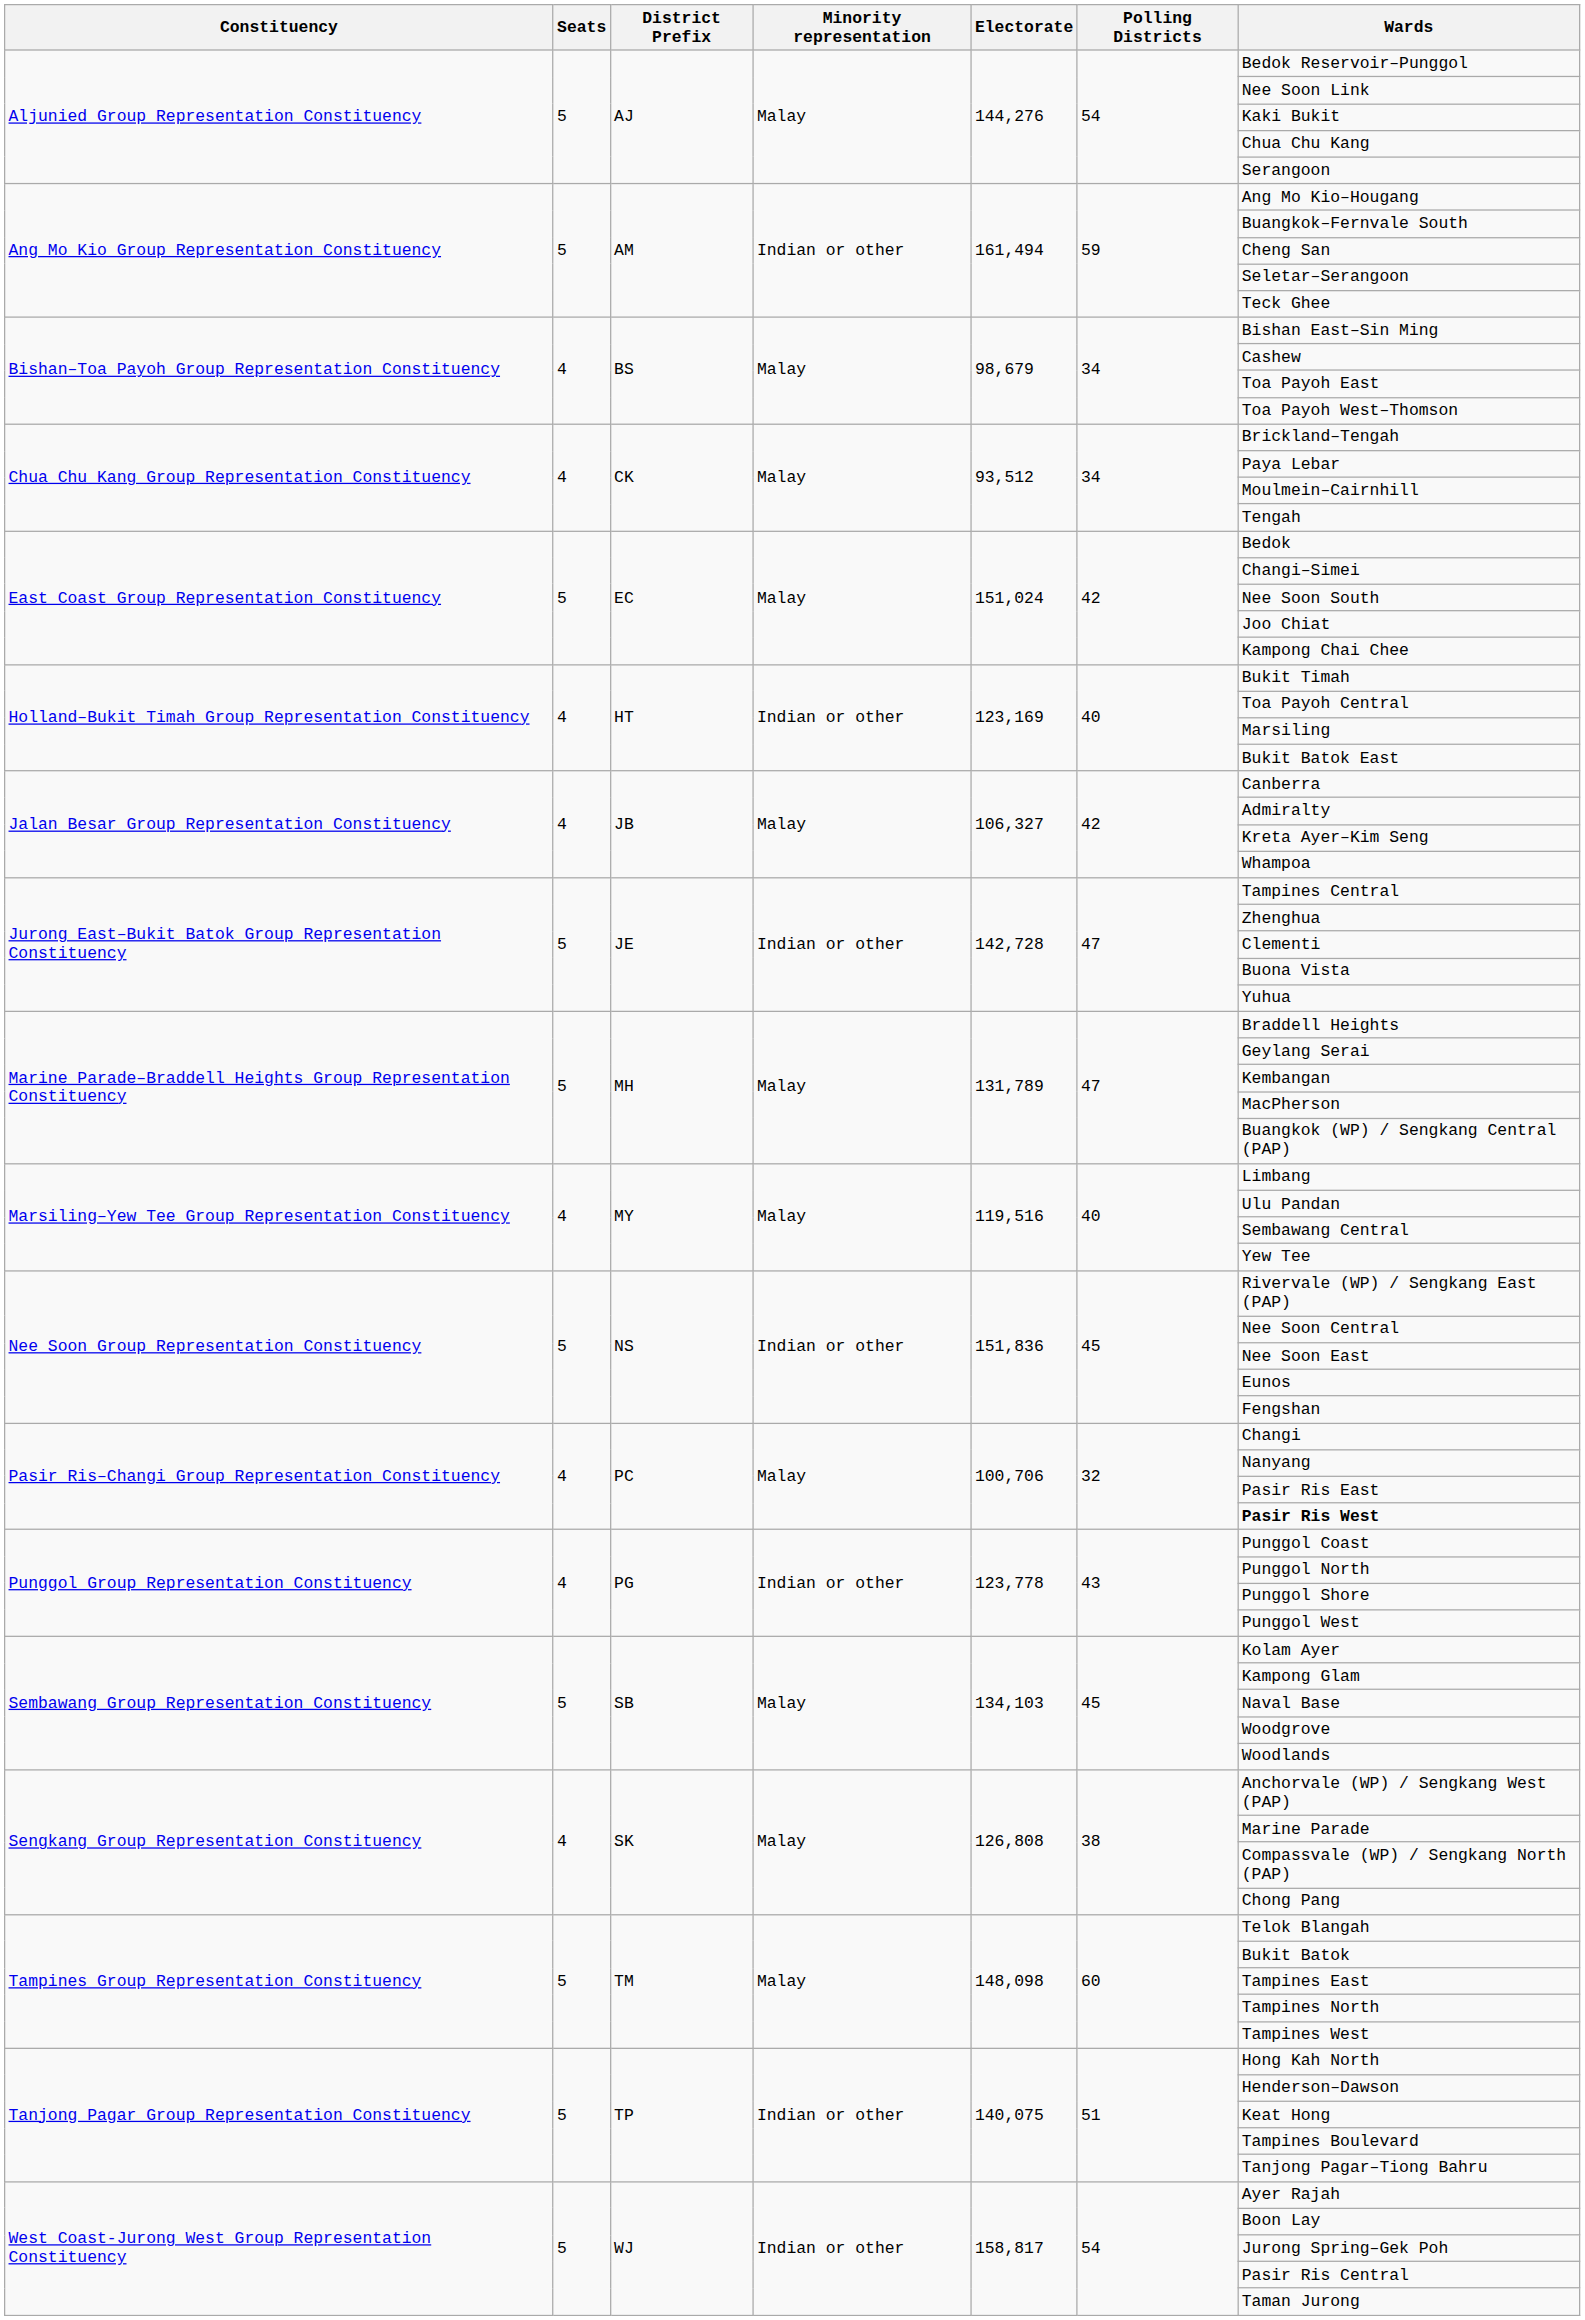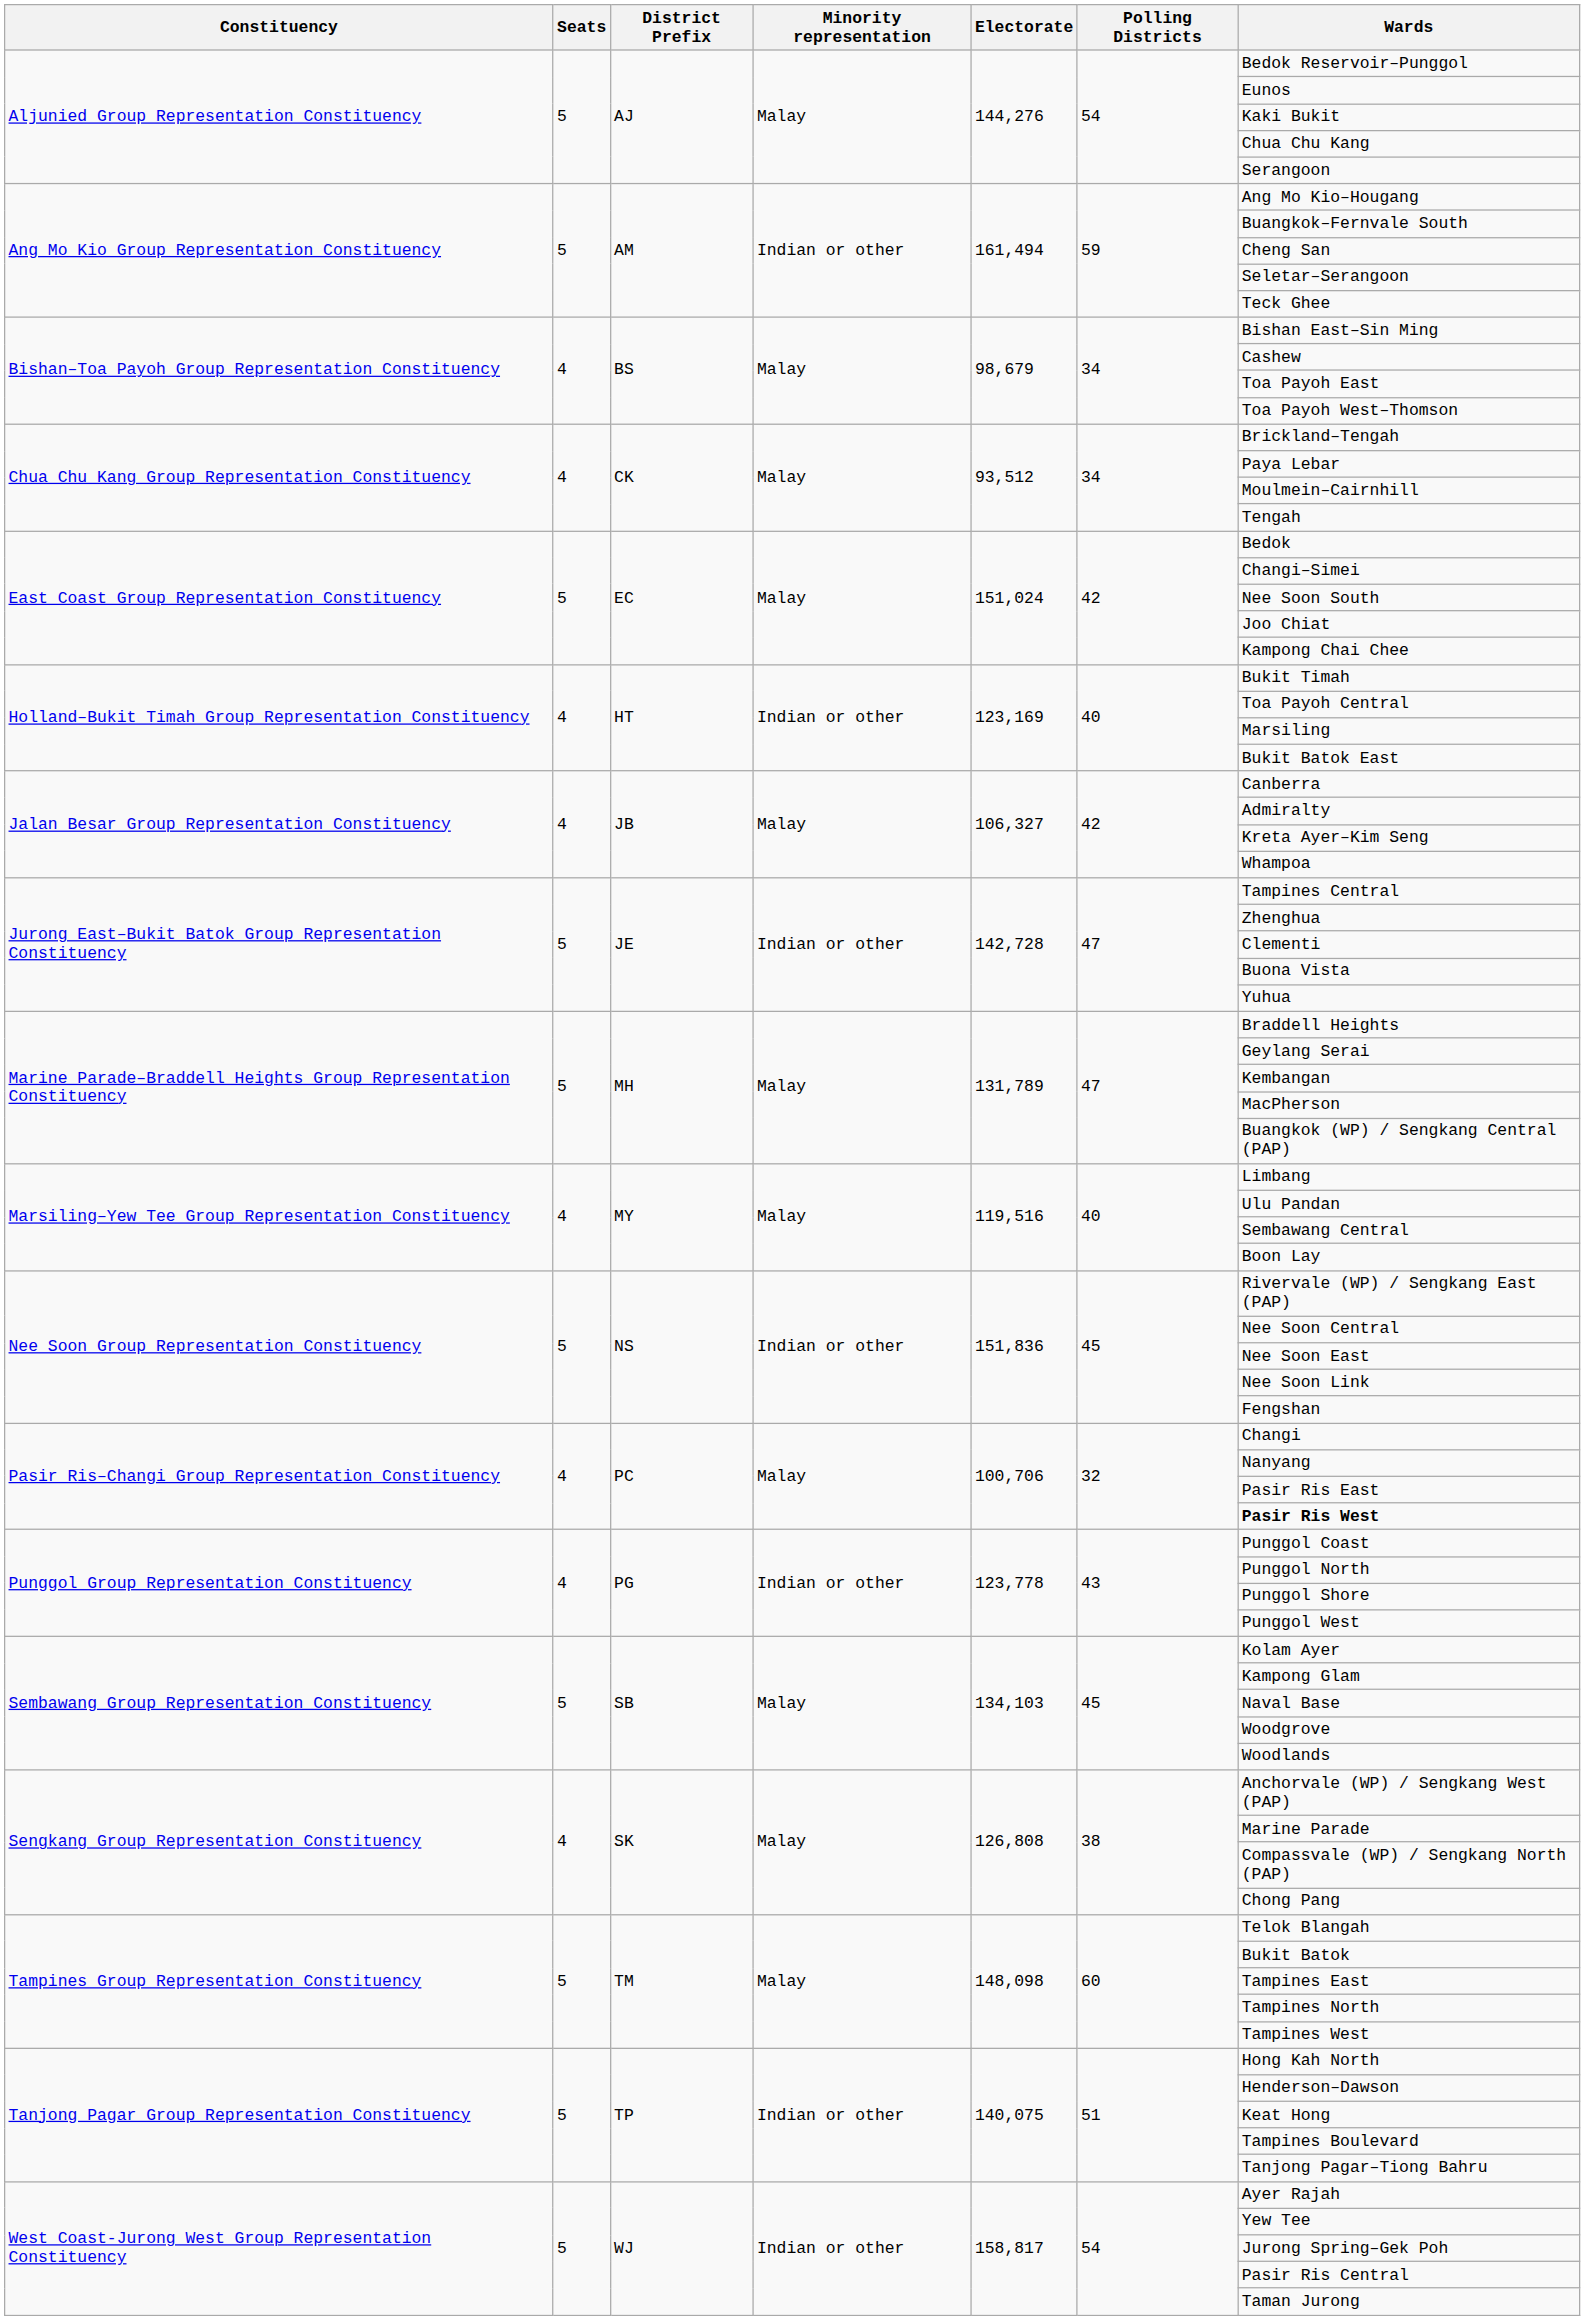(1306, 90) Nee Soon Link -> (1266, 90) Eunos
(1276, 1257) Yew Tee -> (1281, 1257) Boon Lay
(1266, 1383) Eunos -> (1306, 1383) Nee Soon Link
(1281, 2221) Boon Lay -> (1276, 2221) Yew Tee
